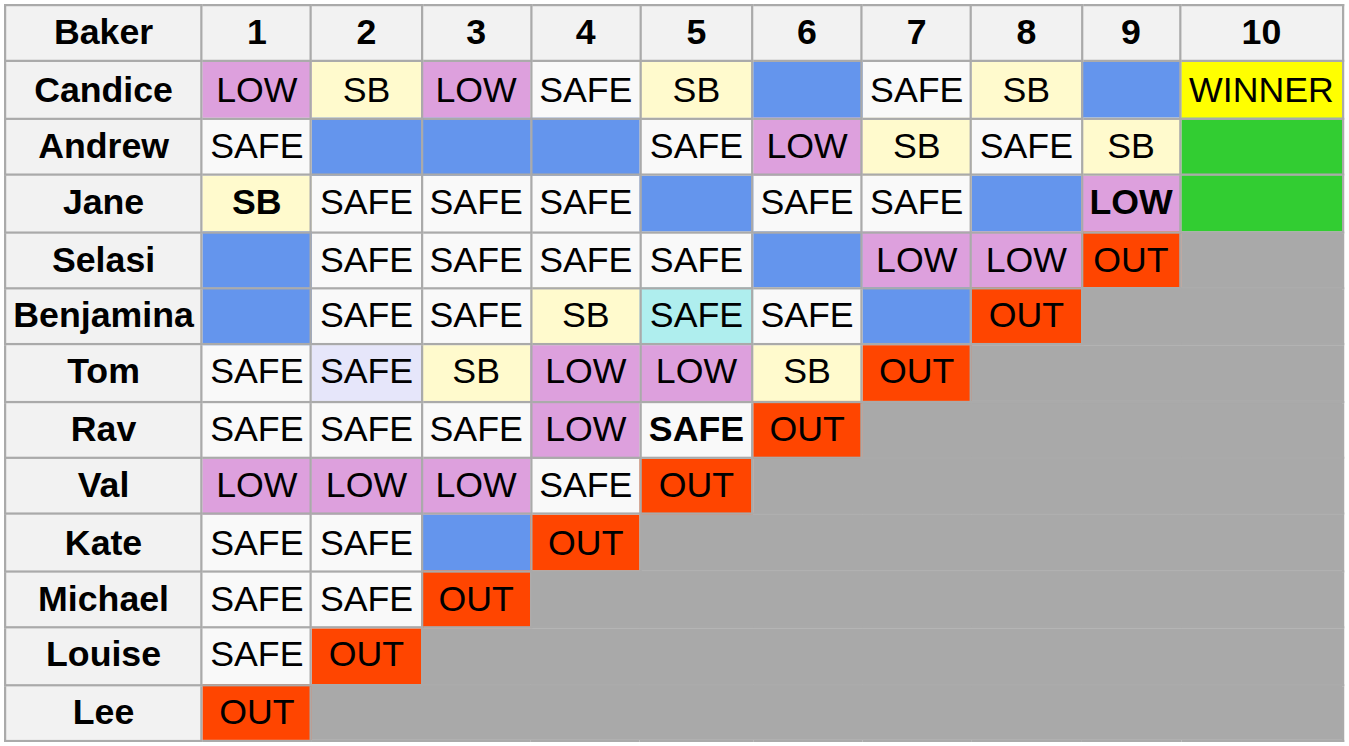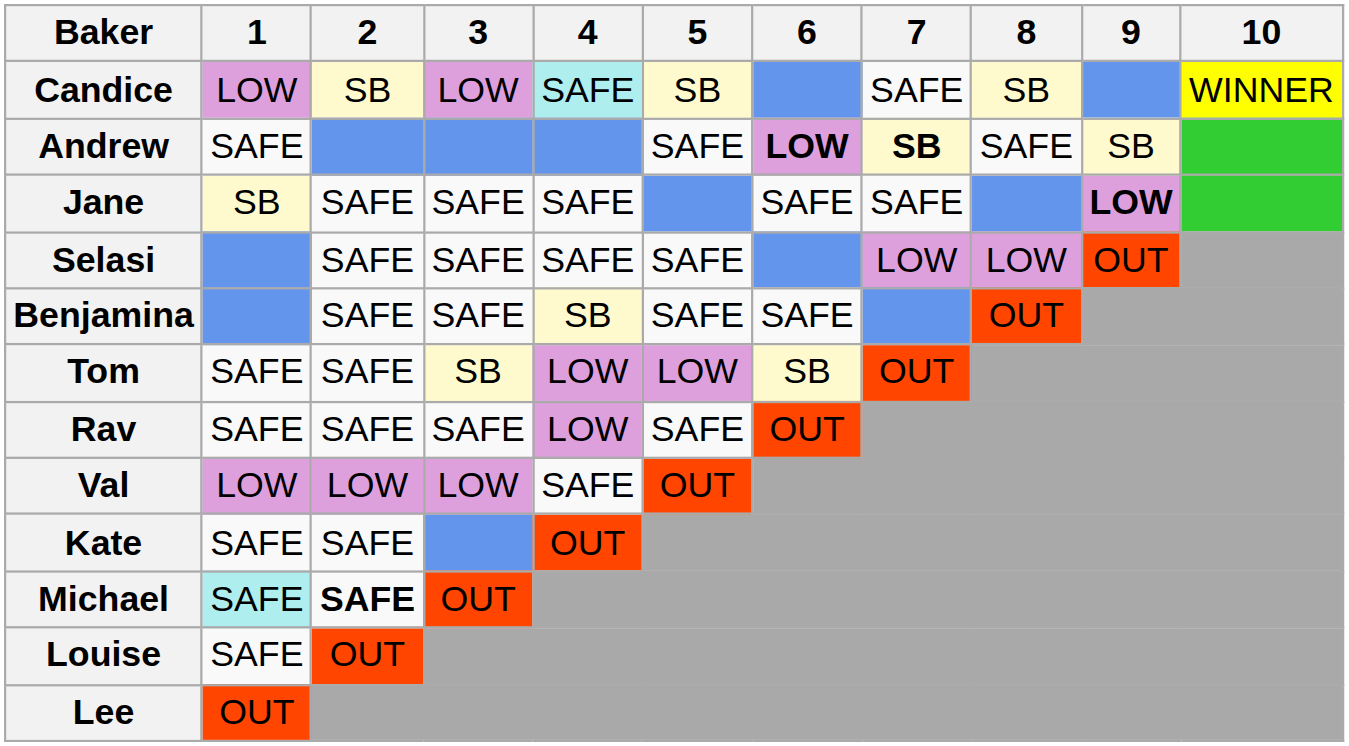(586, 89) no background -> (588, 89) paleturquoise background
(807, 145) normal -> (807, 145) bold
(917, 145) normal -> (917, 145) bold
(257, 202) bold -> (257, 202) normal
(696, 315) paleturquoise background -> (697, 315) no background
(366, 372) lavender background -> (367, 372) no background
(696, 428) bold -> (697, 428) normal
(257, 598) no background -> (257, 598) paleturquoise background
(366, 598) normal -> (367, 598) bold
